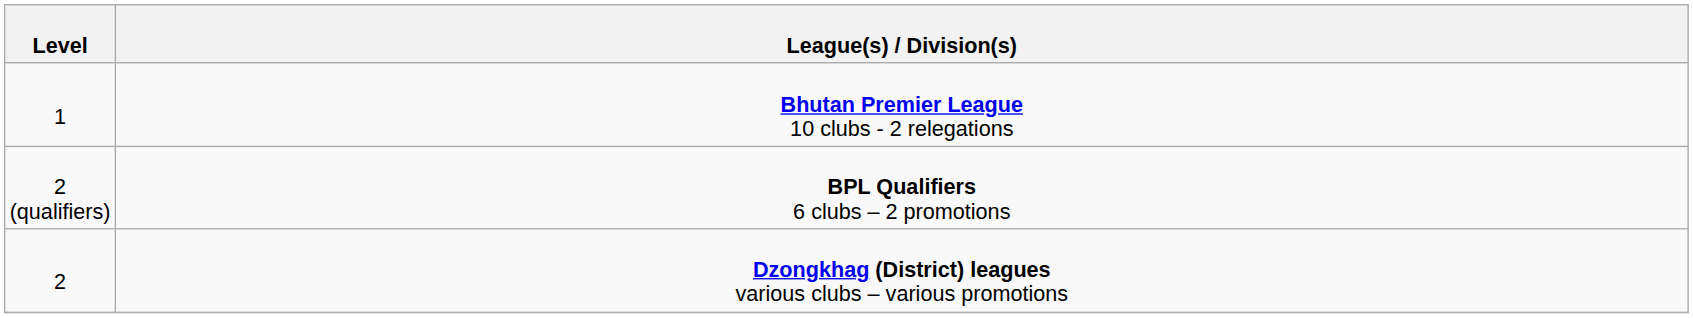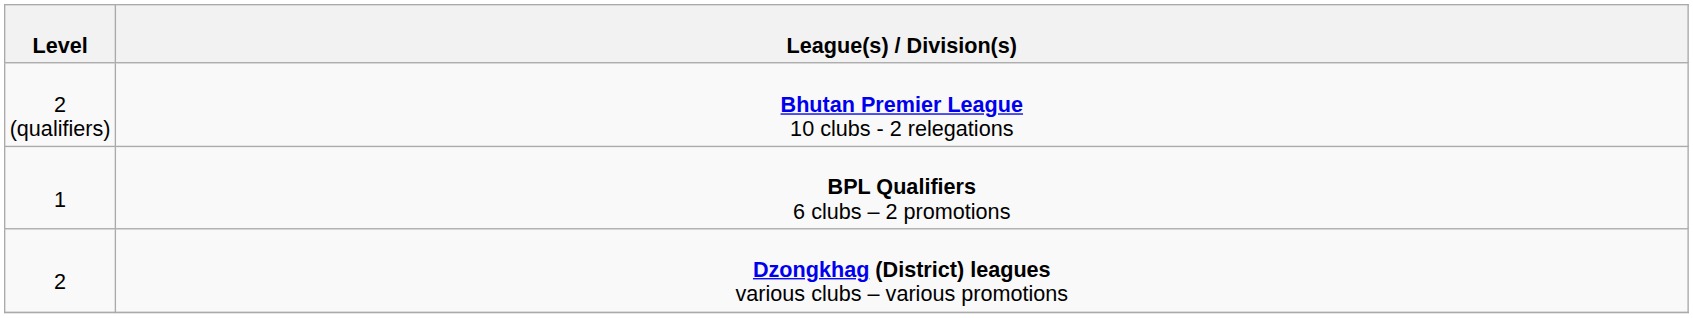(60, 116) 1 -> (60, 116) 2 (qualifiers)
(60, 199) 2 (qualifiers) -> (60, 199) 1
